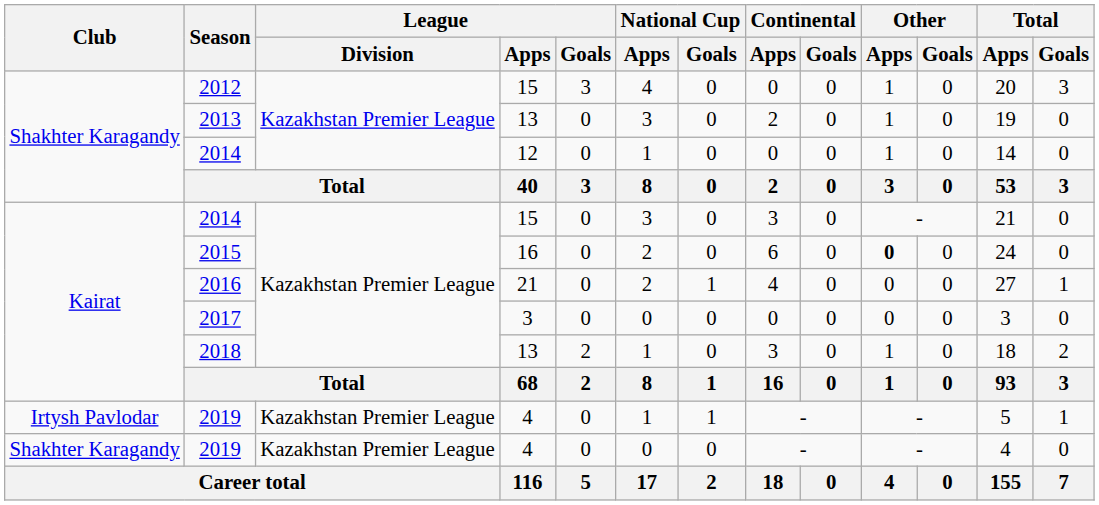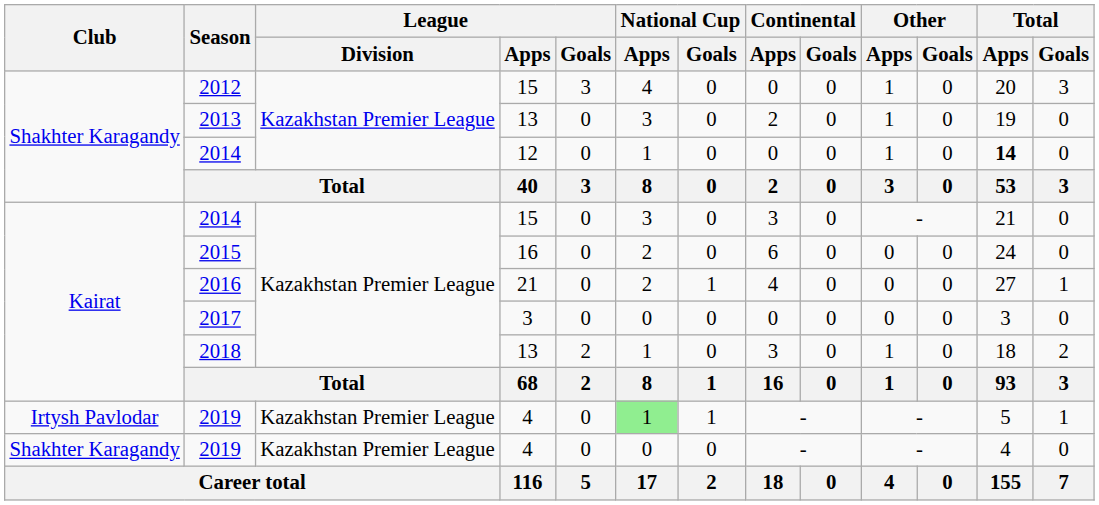(1006, 152) normal -> (1006, 152) bold
(889, 251) bold -> (889, 251) normal
(647, 416) no background -> (647, 416) lightgreen background
